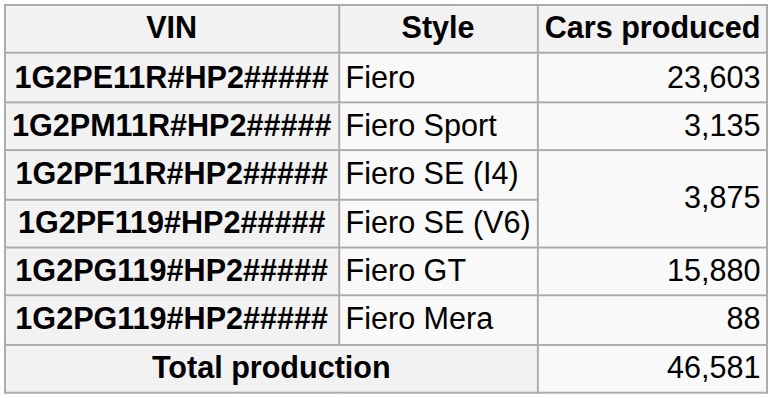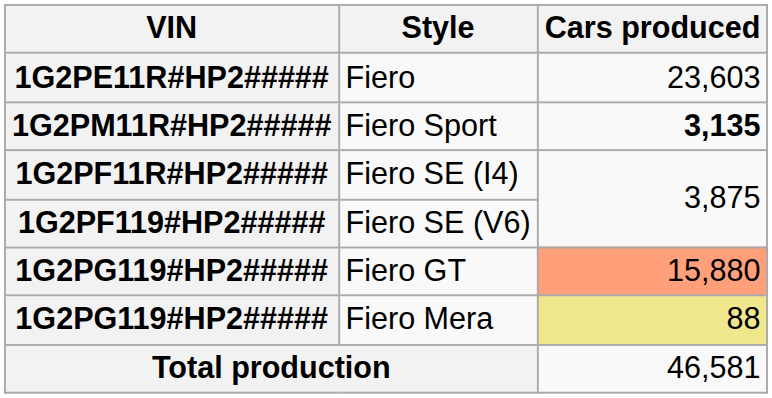(722, 125) normal -> (722, 125) bold
(714, 271) no background -> (714, 271) lightsalmon background
(743, 319) no background -> (743, 319) khaki background
